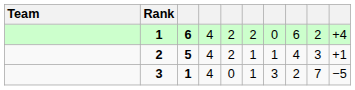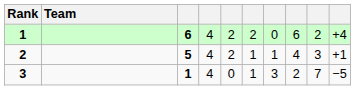columns swapped: (159, 14) <-> (23, 14)
